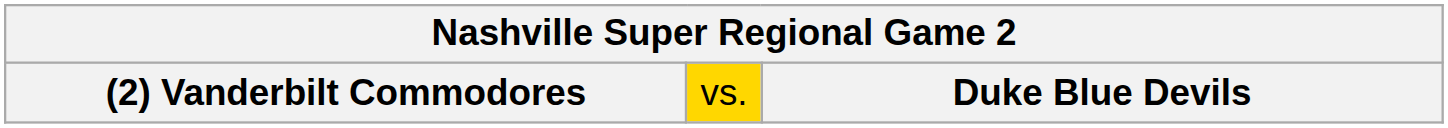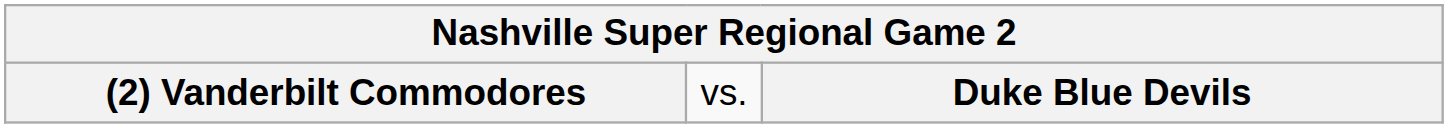(724, 92) gold background -> (724, 92) no background
